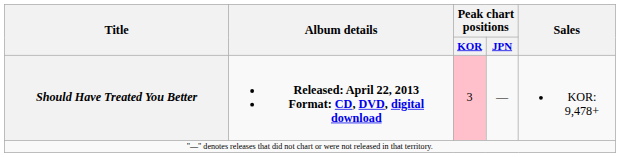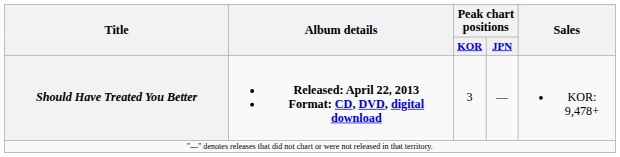(470, 97) pink background -> (470, 97) no background
